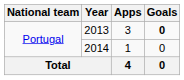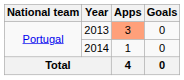(128, 30) no background -> (128, 30) lightsalmon background
(162, 30) bold -> (162, 30) normal
